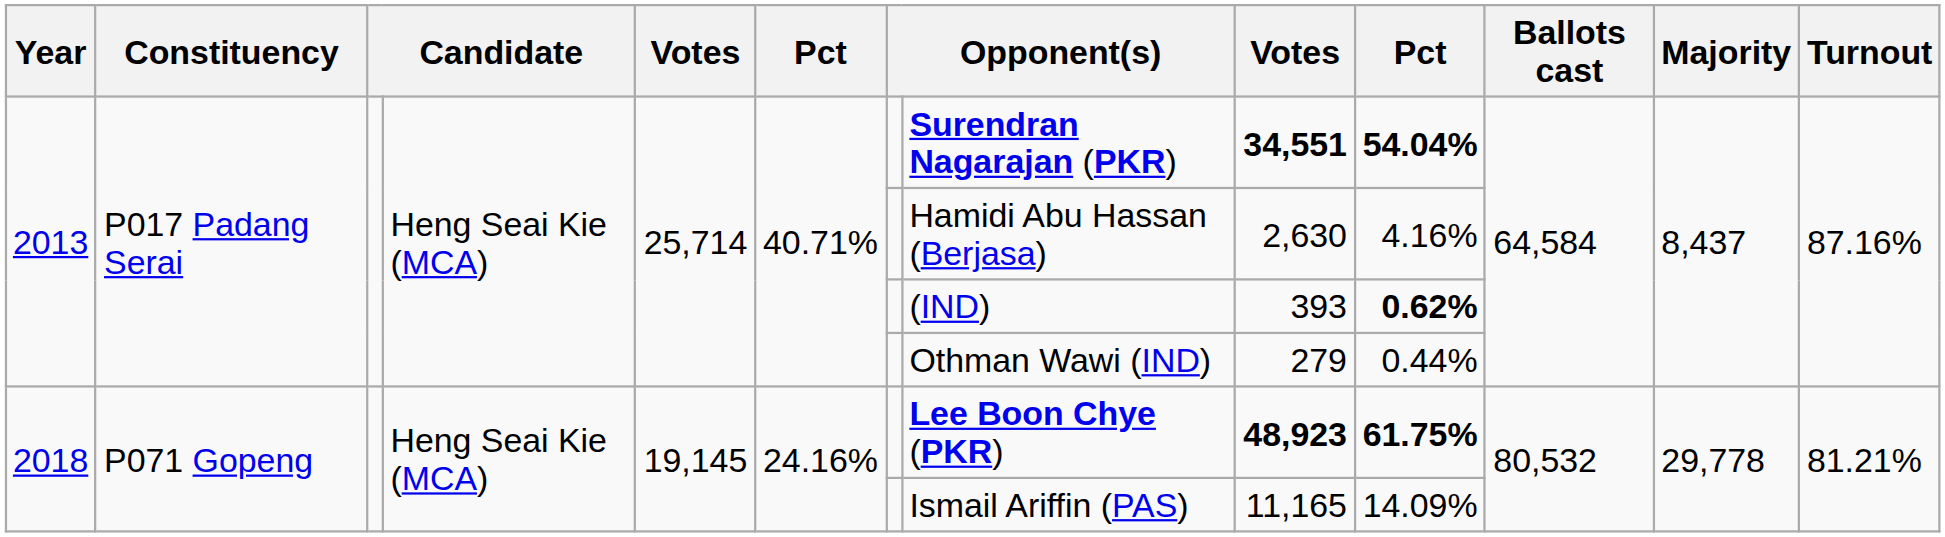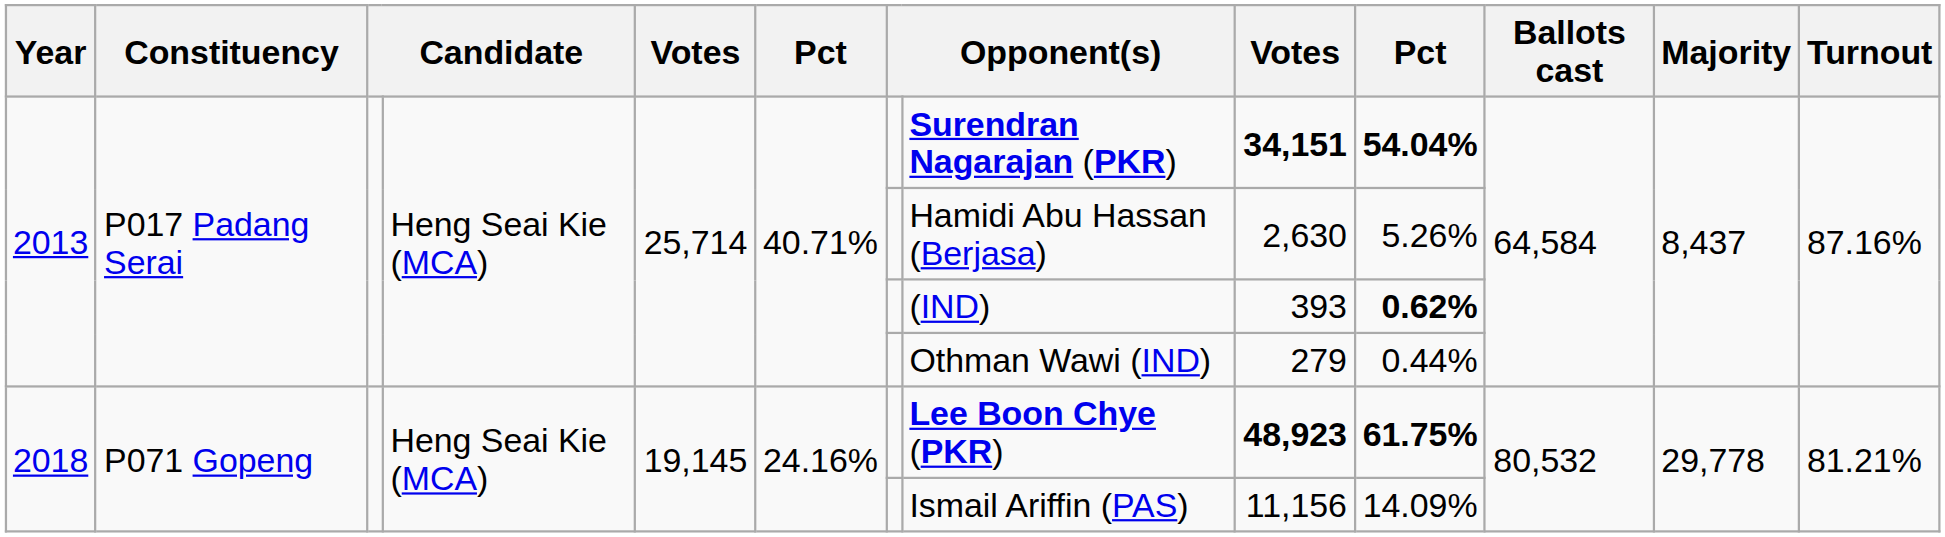(1295, 142) 34,551 -> (1295, 142) 34,151
(1430, 234) 4.16% -> (1430, 234) 5.26%
(1296, 506) 11,165 -> (1296, 506) 11,156
